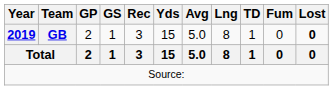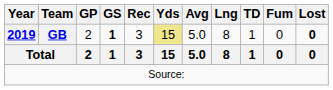(112, 34) normal -> (112, 34) bold
(168, 34) no background -> (168, 34) khaki background
